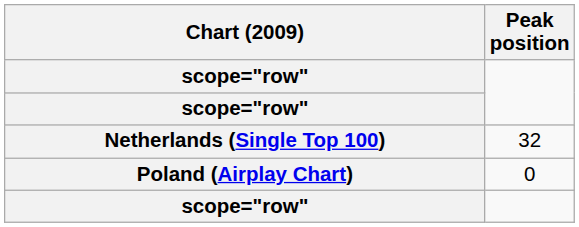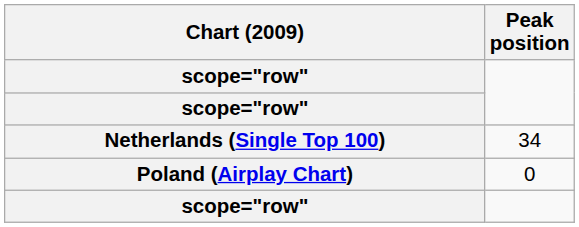(530, 141) 32 -> (530, 141) 34
